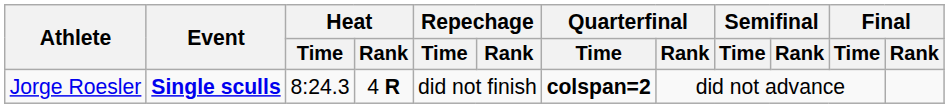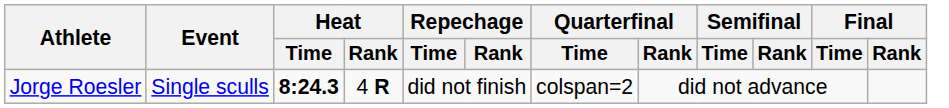(216, 87) bold -> (210, 87) normal
(320, 87) normal -> (309, 87) bold
(599, 87) bold -> (585, 87) normal
